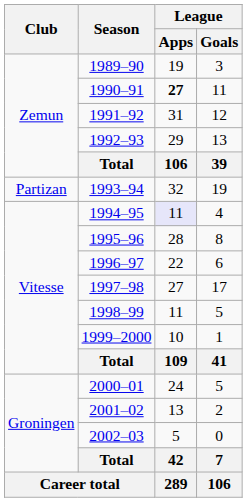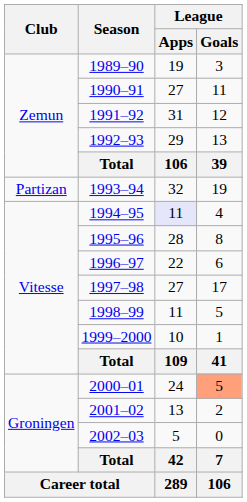(176, 90) bold -> (176, 90) normal
(219, 386) no background -> (219, 386) lightsalmon background
